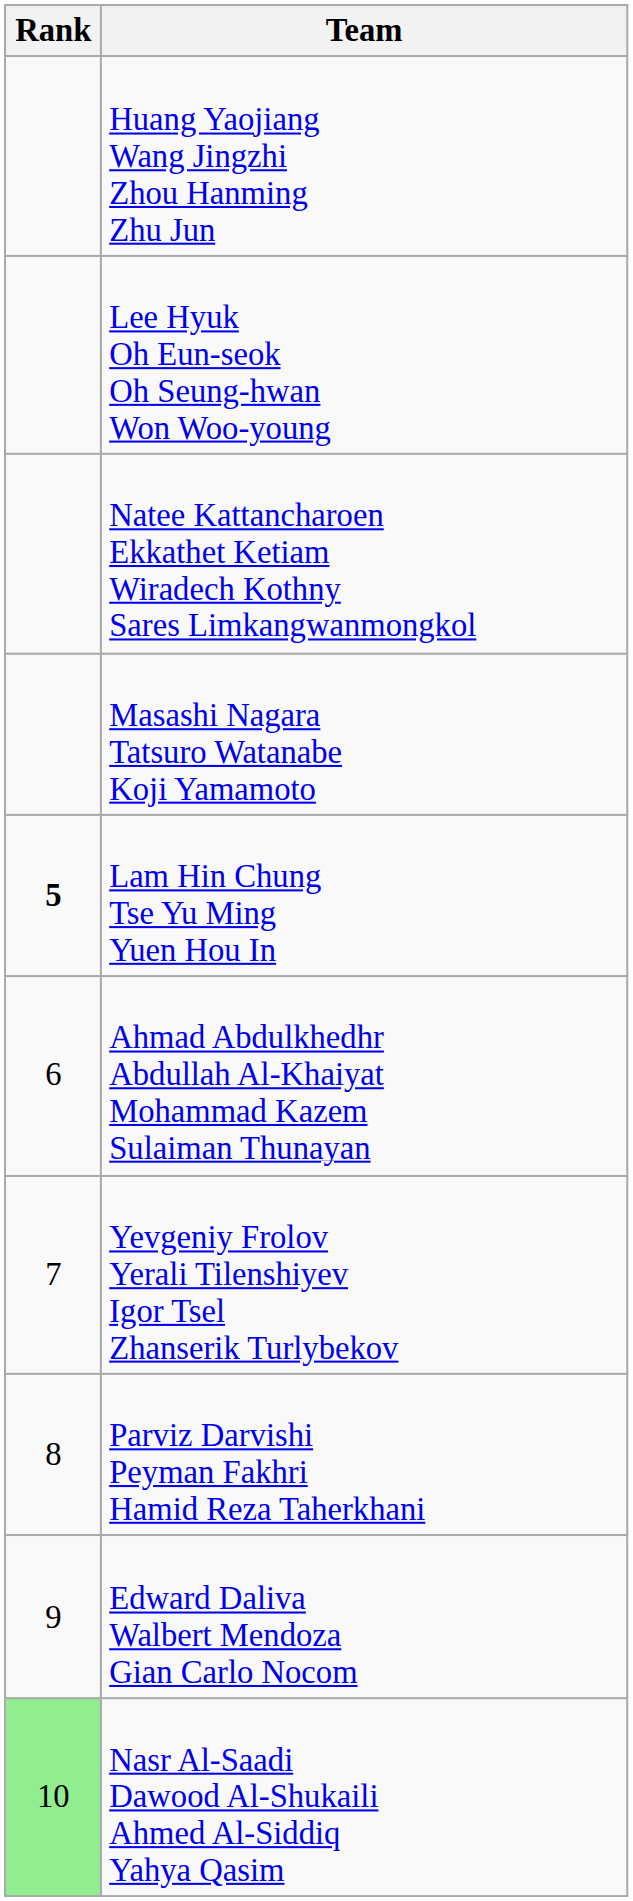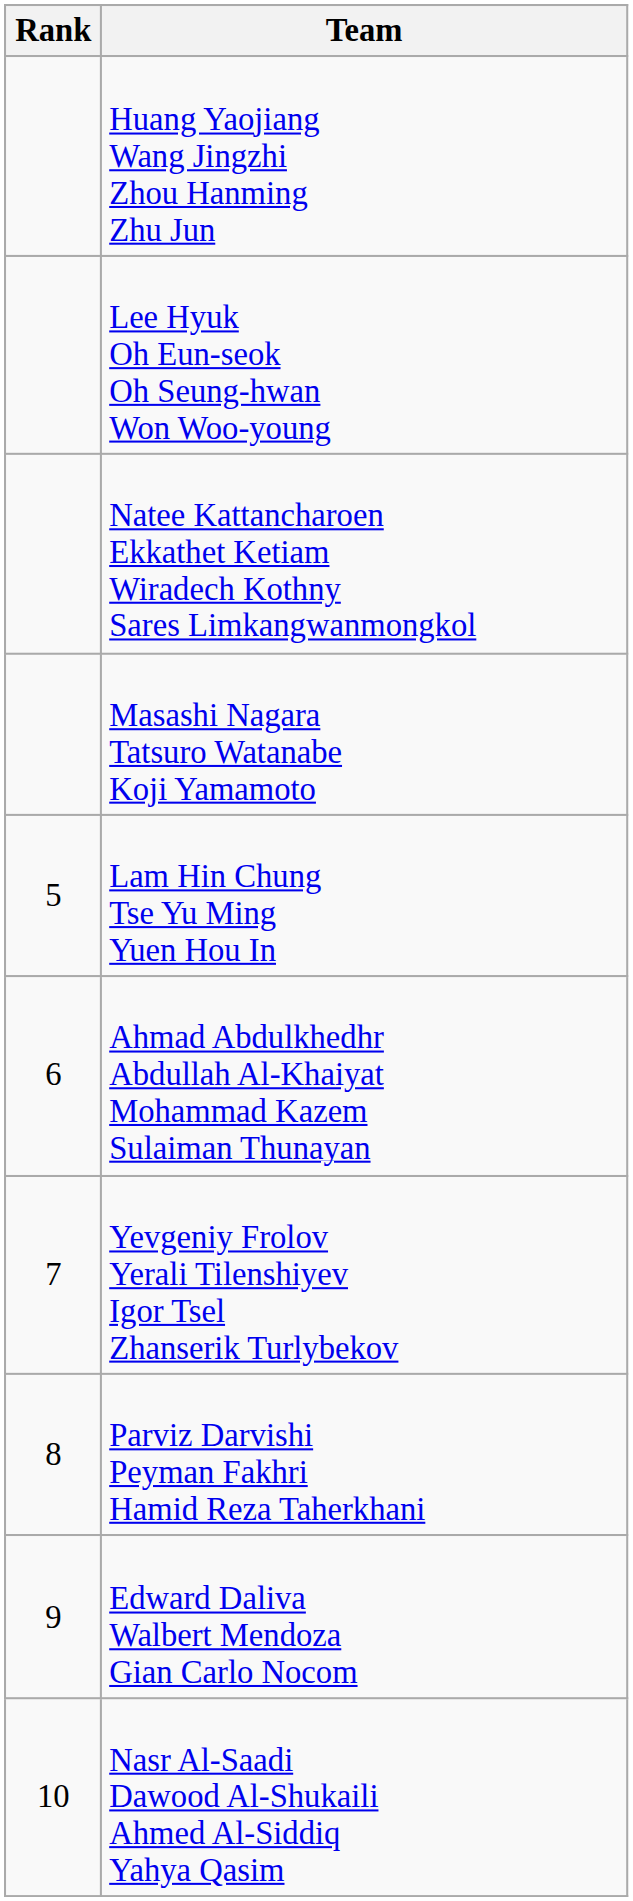(53, 895) bold -> (53, 895) normal
(53, 1796) lightgreen background -> (53, 1796) no background
